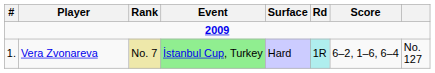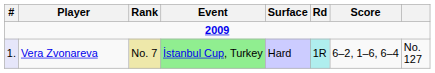(11, 53) no background -> (11, 53) lavender background
